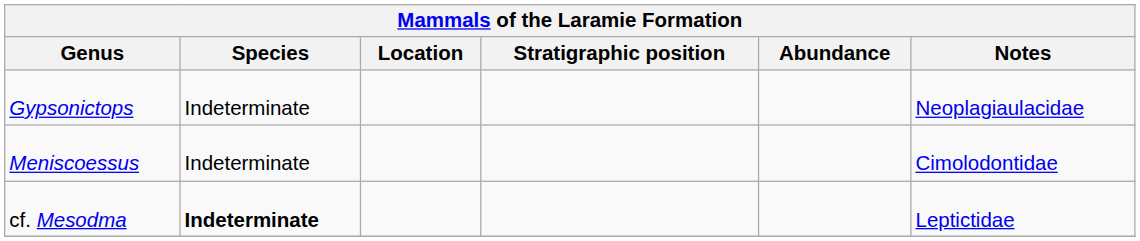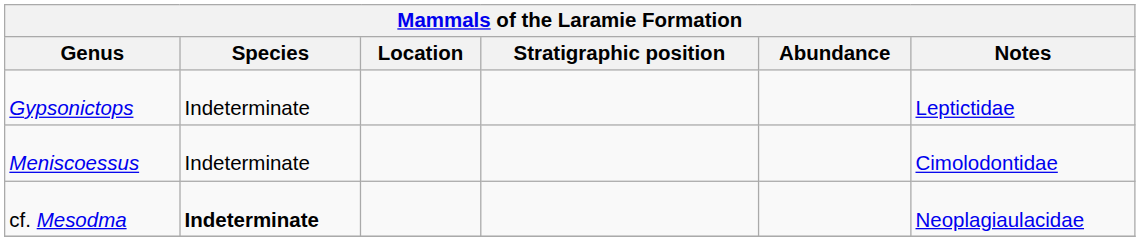(1000, 108) Neoplagiaulacidae -> (965, 108) Leptictidae
(965, 219) Leptictidae -> (1000, 219) Neoplagiaulacidae
